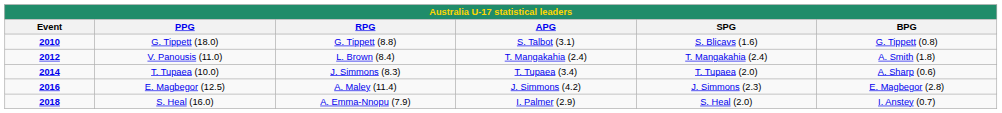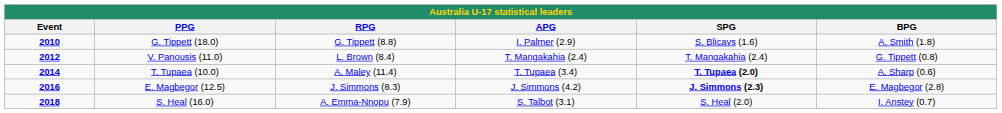(546, 42) S. Talbot (3.1) -> (546, 42) I. Palmer (2.9)
(907, 42) G. Tippett (0.8) -> (907, 42) A. Smith (1.8)
(907, 57) A. Smith (1.8) -> (907, 57) G. Tippett (0.8)
(365, 72) J. Simmons (8.3) -> (365, 72) A. Maley (11.4)
(726, 72) normal -> (726, 72) bold
(365, 87) A. Maley (11.4) -> (365, 87) J. Simmons (8.3)
(726, 87) normal -> (726, 87) bold
(546, 102) I. Palmer (2.9) -> (546, 102) S. Talbot (3.1)
